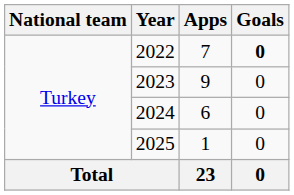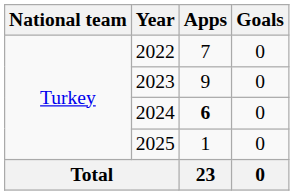(260, 50) bold -> (260, 50) normal
(205, 112) normal -> (205, 112) bold
